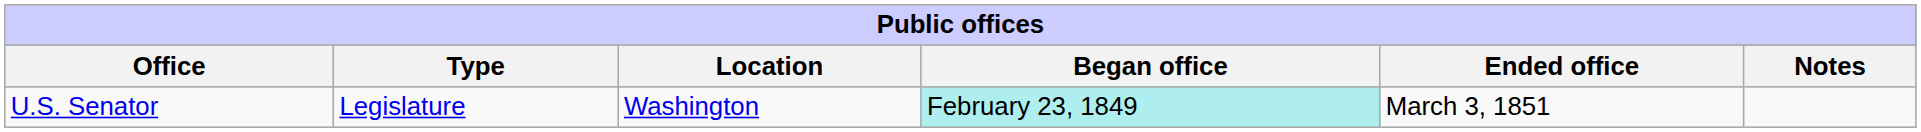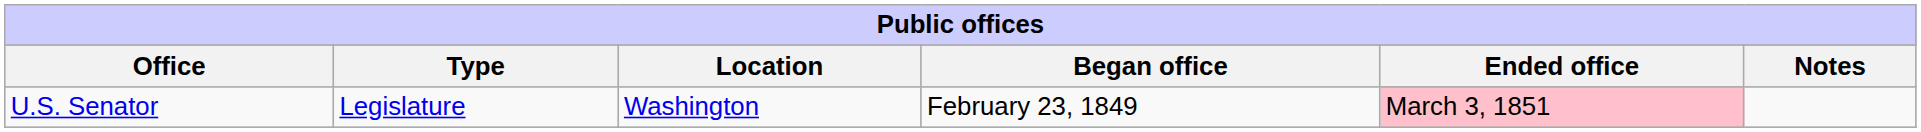(1032, 106) paleturquoise background -> (1032, 106) no background
(1468, 106) no background -> (1468, 106) pink background
